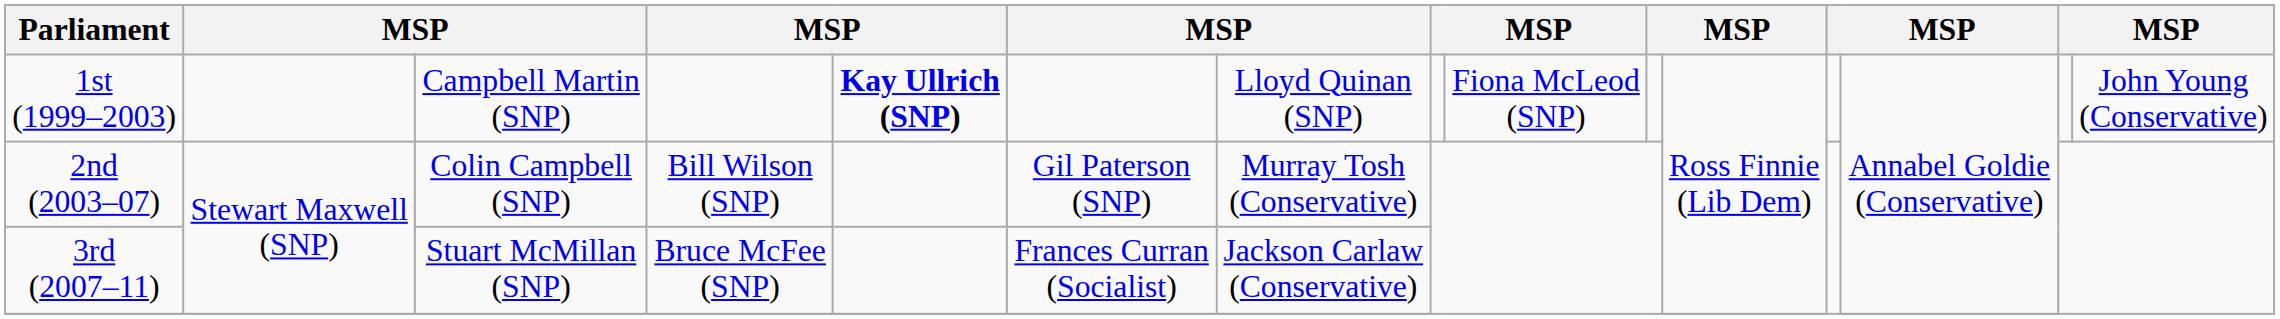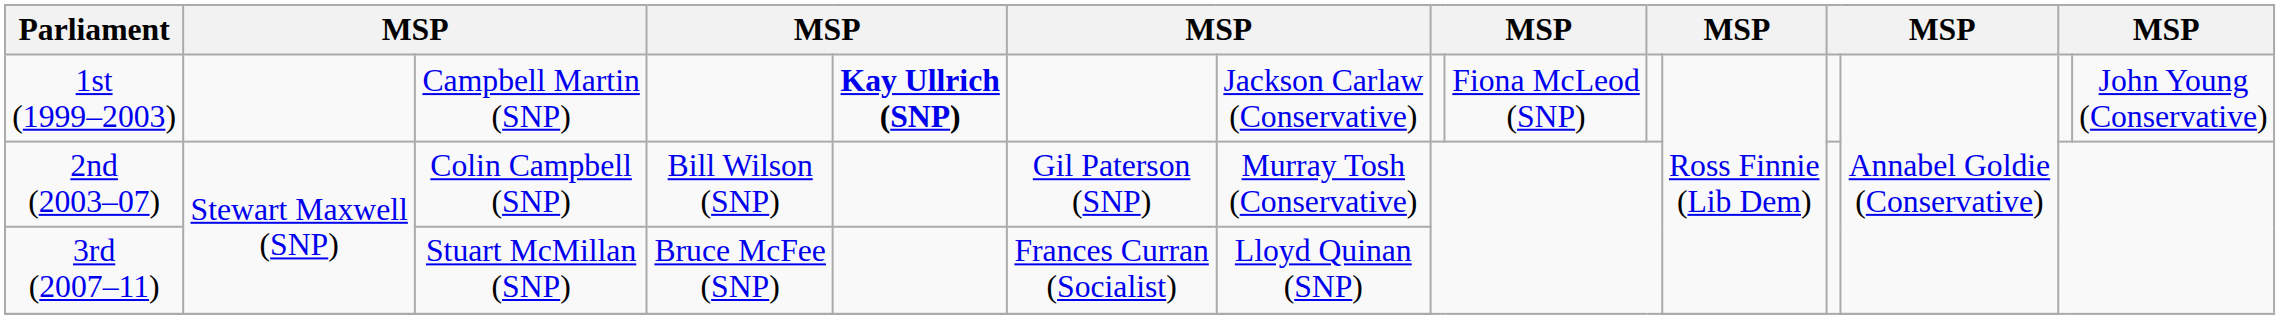(1323, 97) Lloyd Quinan (SNP) -> (1323, 97) Jackson Carlaw (Conservative)
(1323, 269) Jackson Carlaw (Conservative) -> (1323, 269) Lloyd Quinan (SNP)
